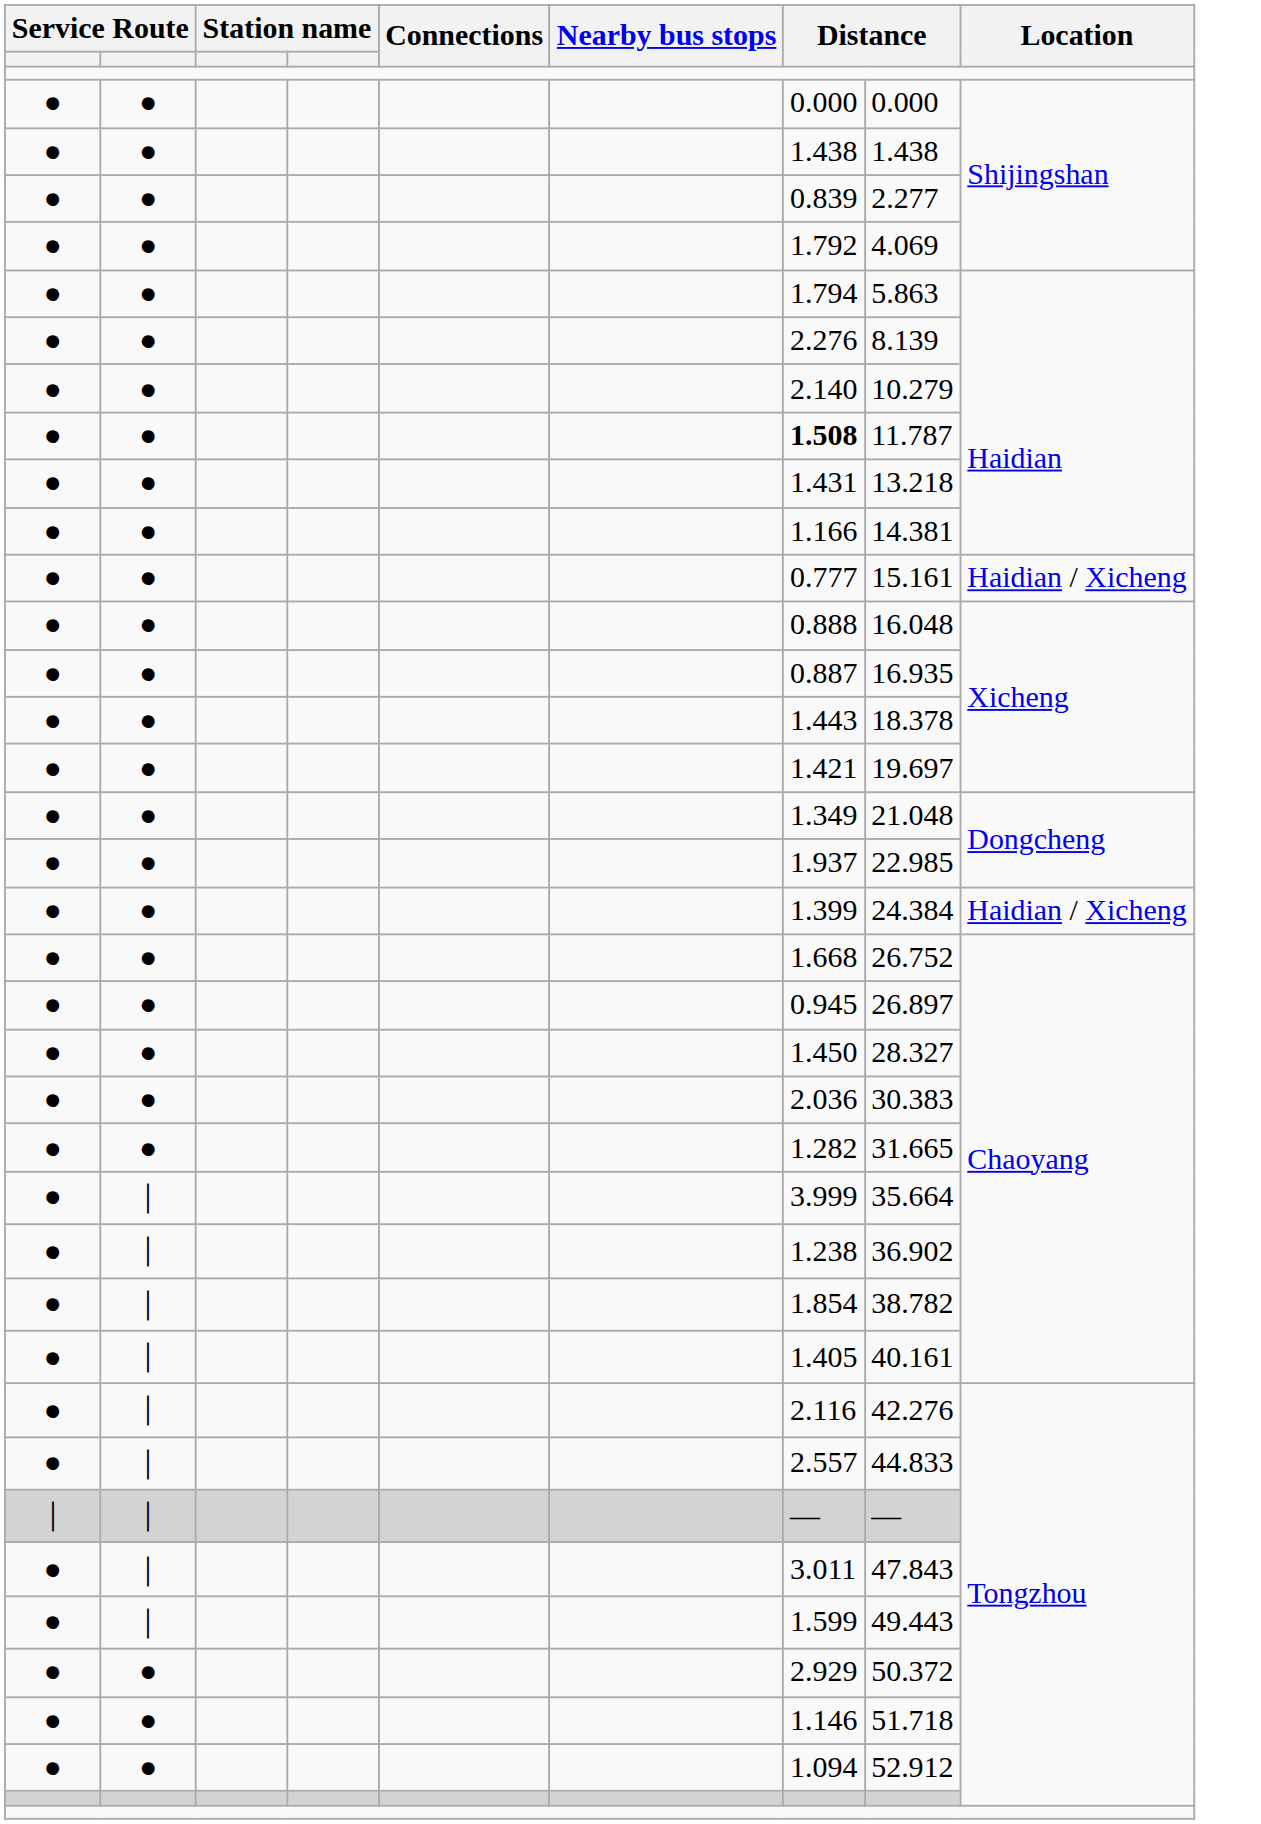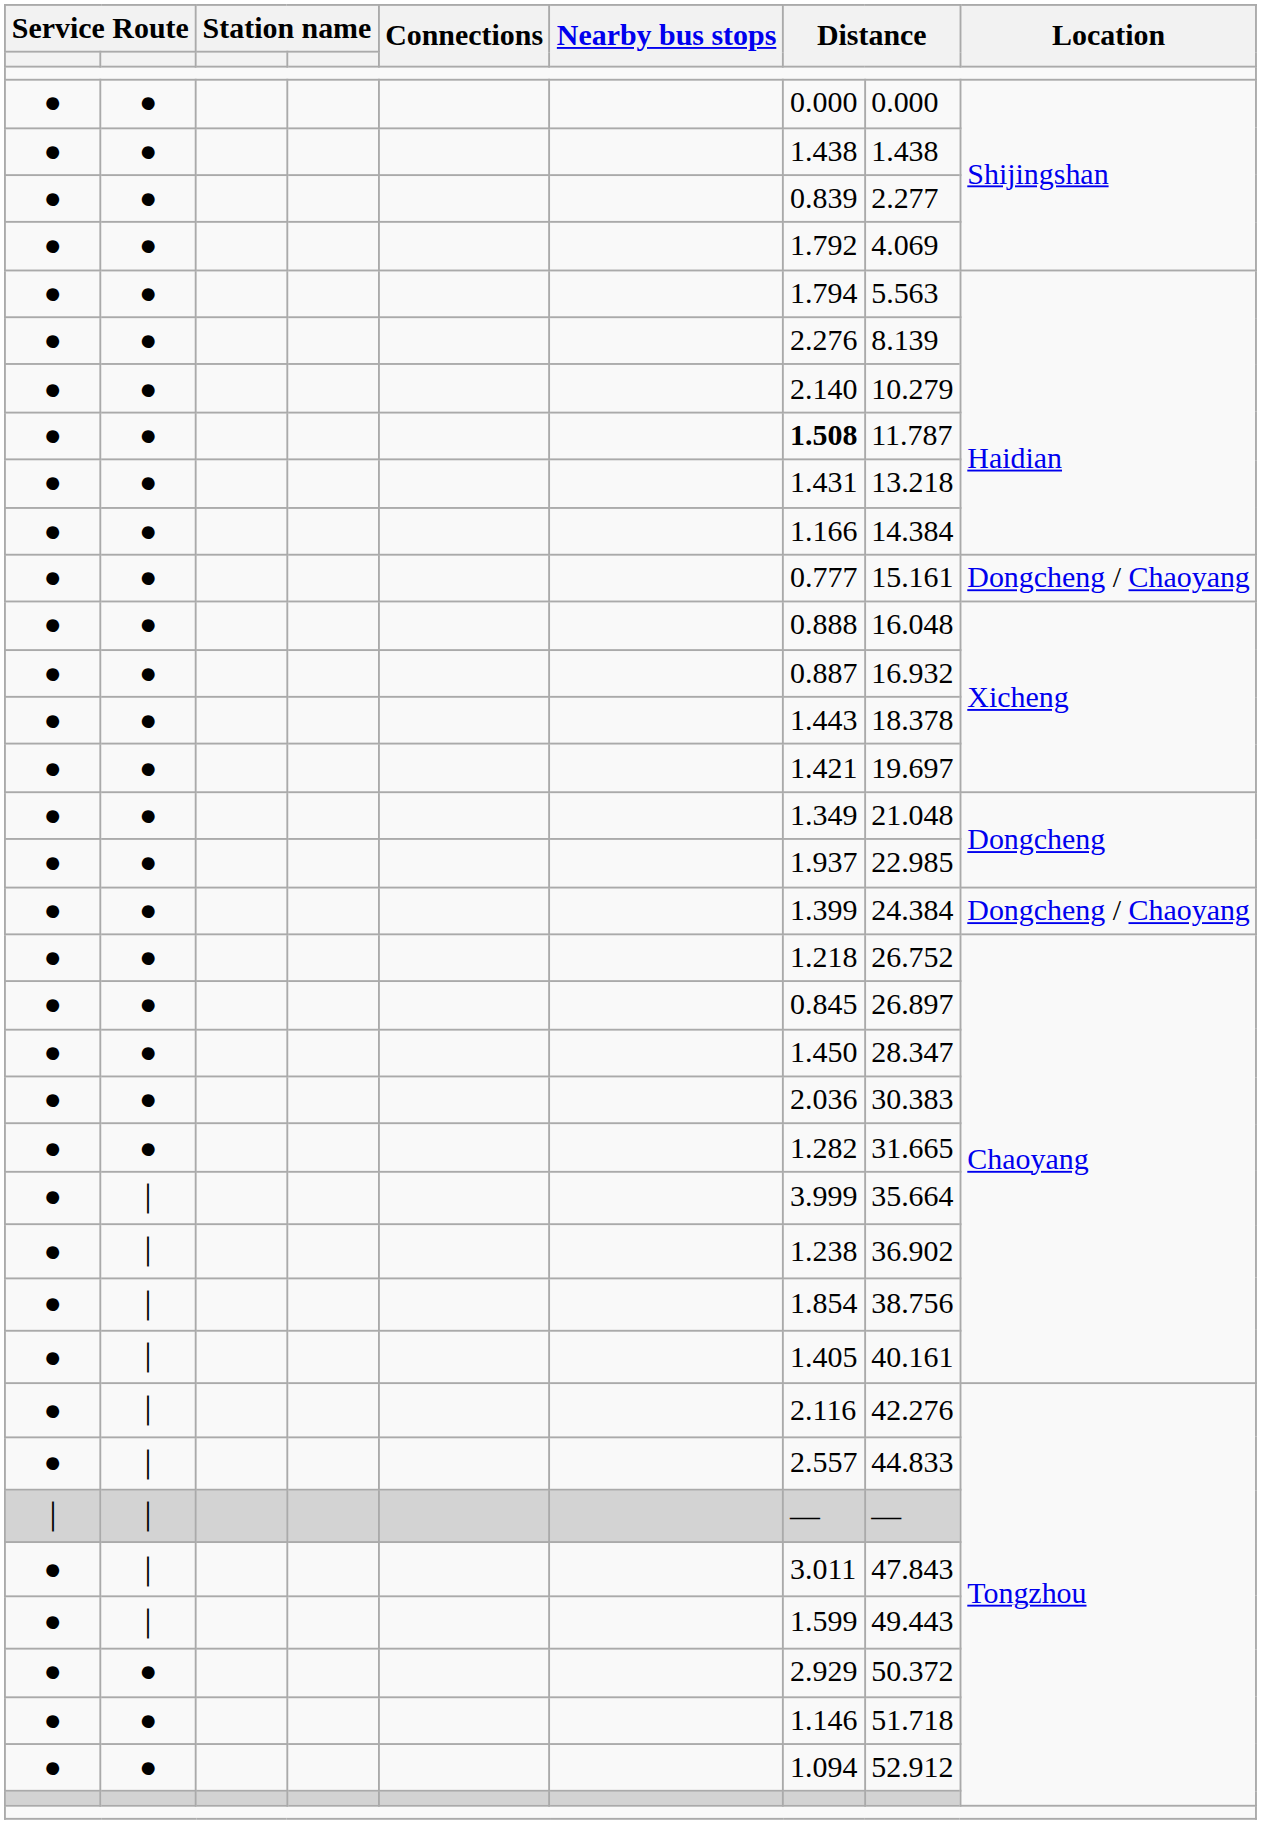(905, 293) 5.863 -> (905, 293) 5.563
(912, 530) 14.381 -> (912, 530) 14.384
(1077, 577) Haidian / Xicheng -> (1109, 577) Dongcheng / Chaoyang
(912, 672) 16.935 -> (912, 672) 16.932
(1077, 909) Haidian / Xicheng -> (1109, 909) Dongcheng / Chaoyang
(824, 957) 1.668 -> (824, 957) 1.218
(824, 1004) 0.945 -> (824, 1004) 0.845
(912, 1052) 28.327 -> (912, 1052) 28.347
(912, 1303) 38.782 -> (912, 1303) 38.756
